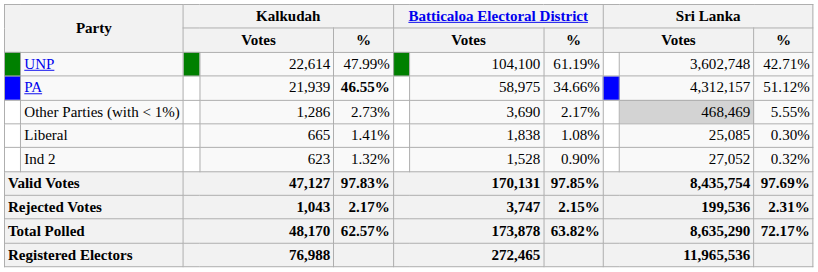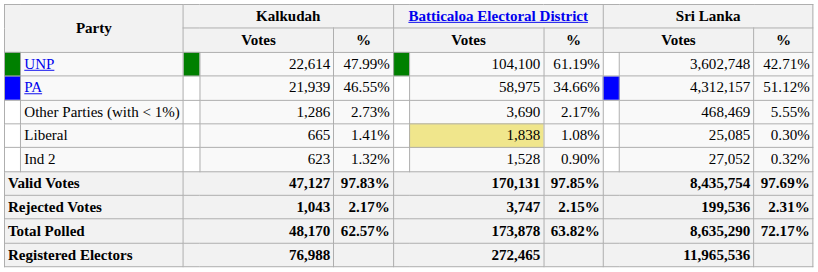(365, 87) bold -> (367, 87) normal
(726, 111) lightgrey background -> (726, 111) no background
(523, 135) no background -> (523, 135) khaki background
